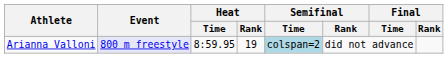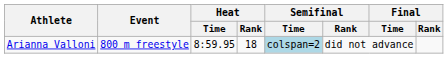(145, 44) lavender background -> (145, 44) no background
(251, 44) 19 -> (251, 44) 18
